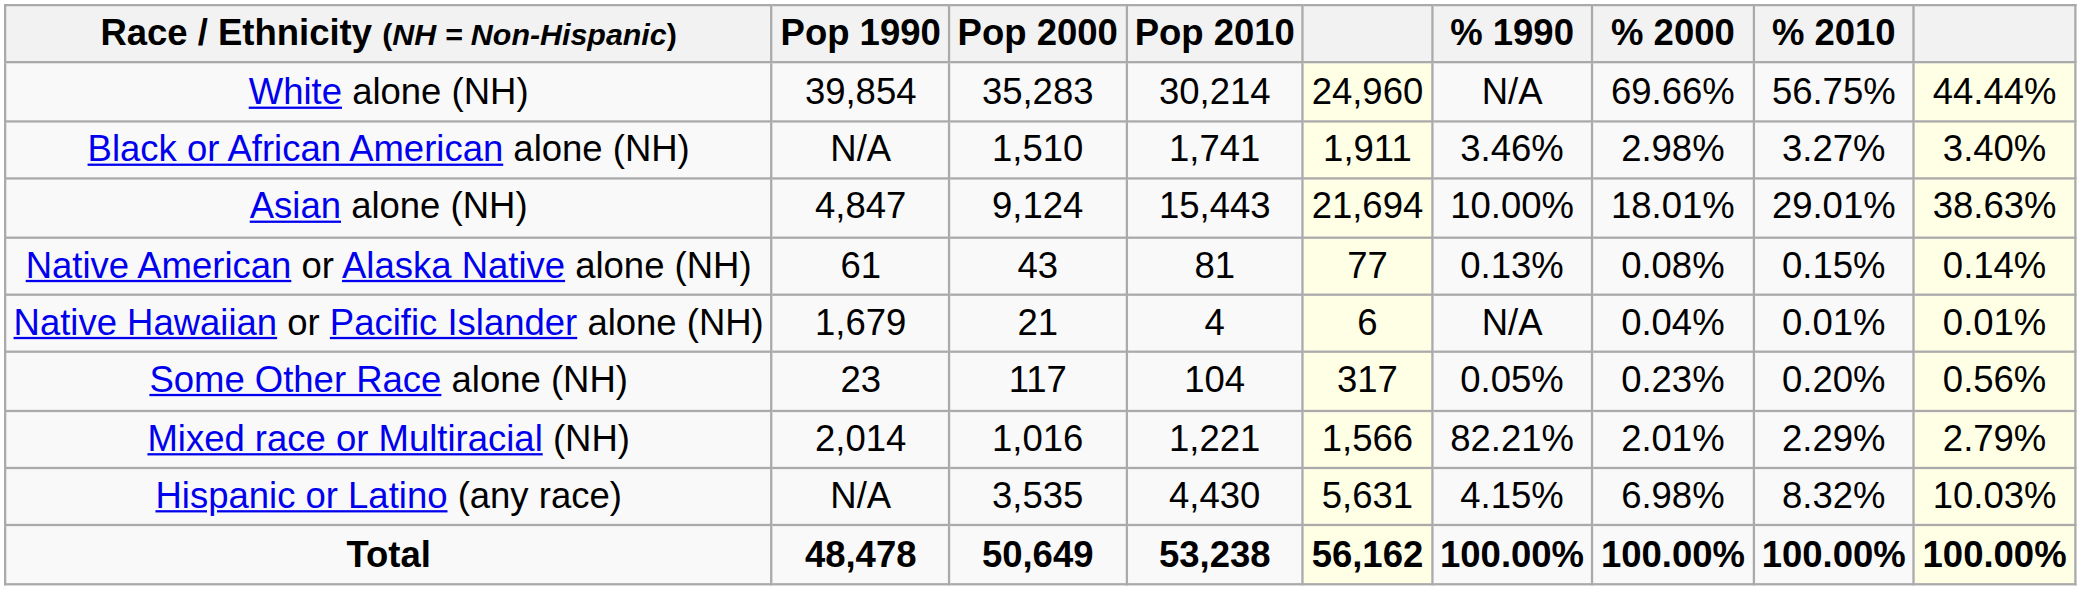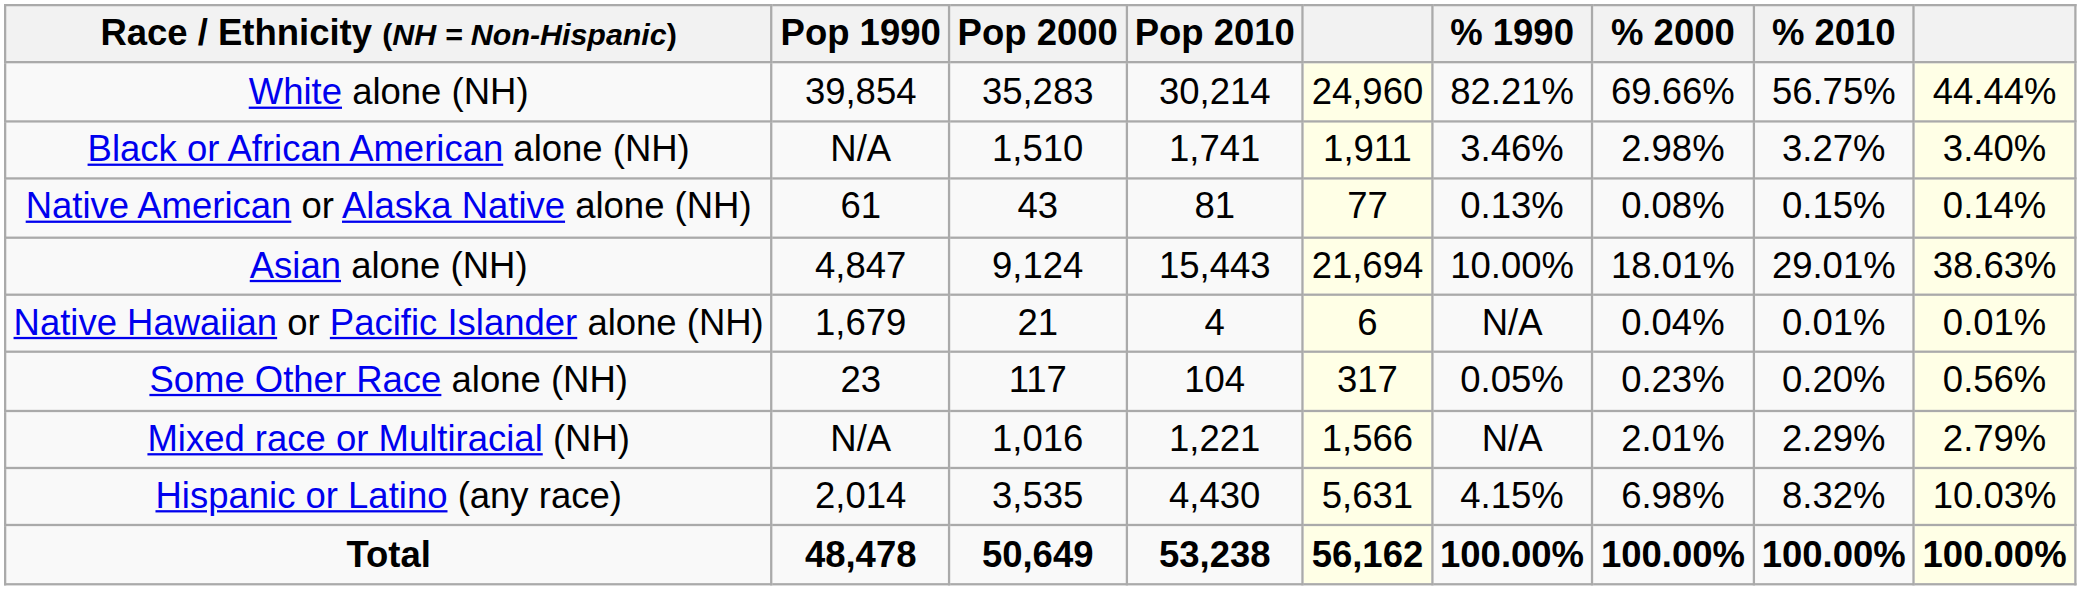(1512, 91) N/A -> (1512, 91) 82.21%
rows swapped: (389, 264) <-> (389, 206)
(861, 438) 2,014 -> (861, 438) N/A
(1512, 438) 82.21% -> (1512, 438) N/A
(861, 496) N/A -> (861, 496) 2,014
